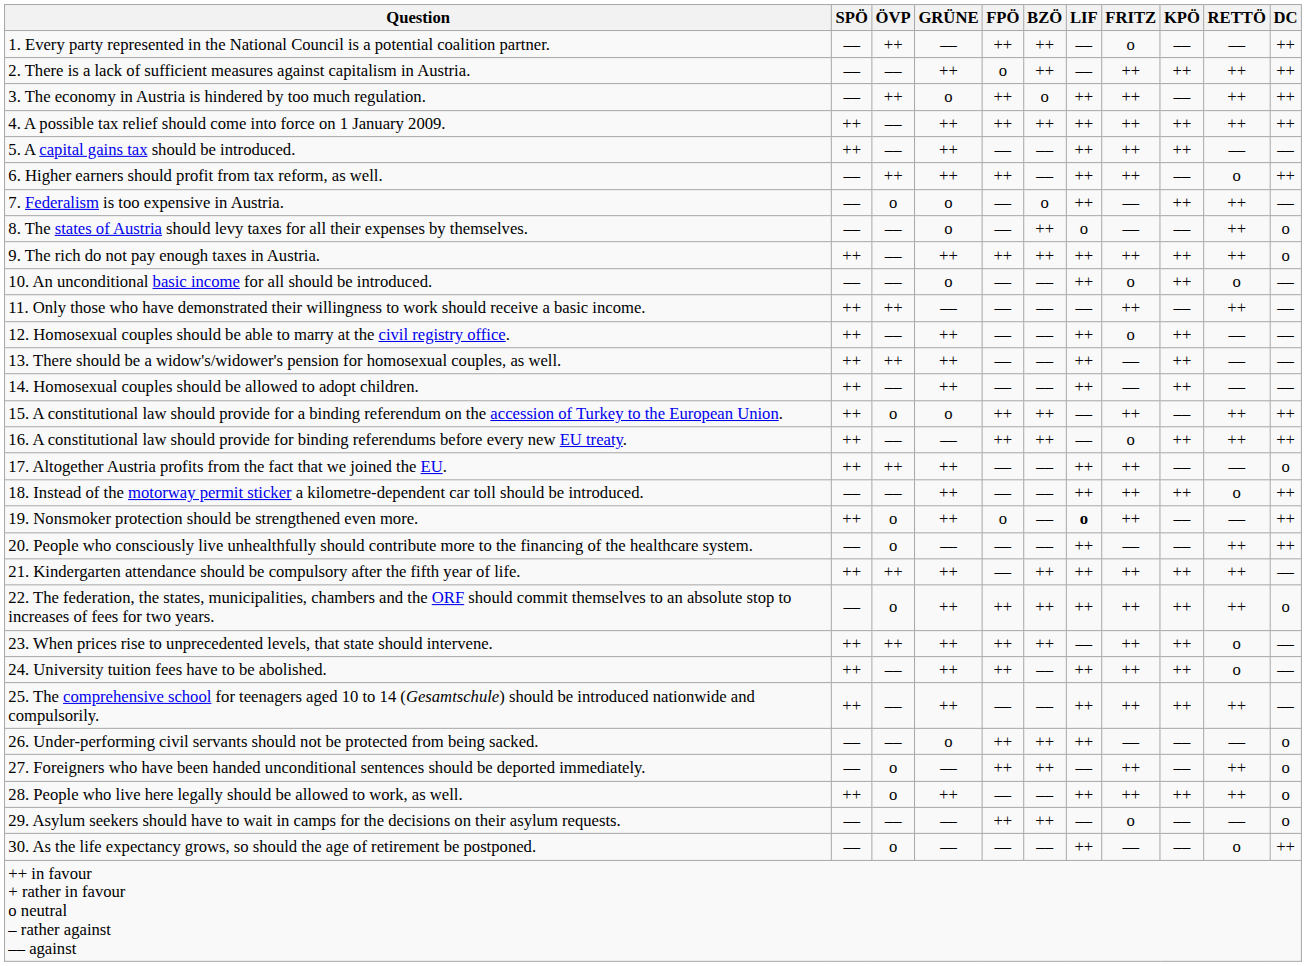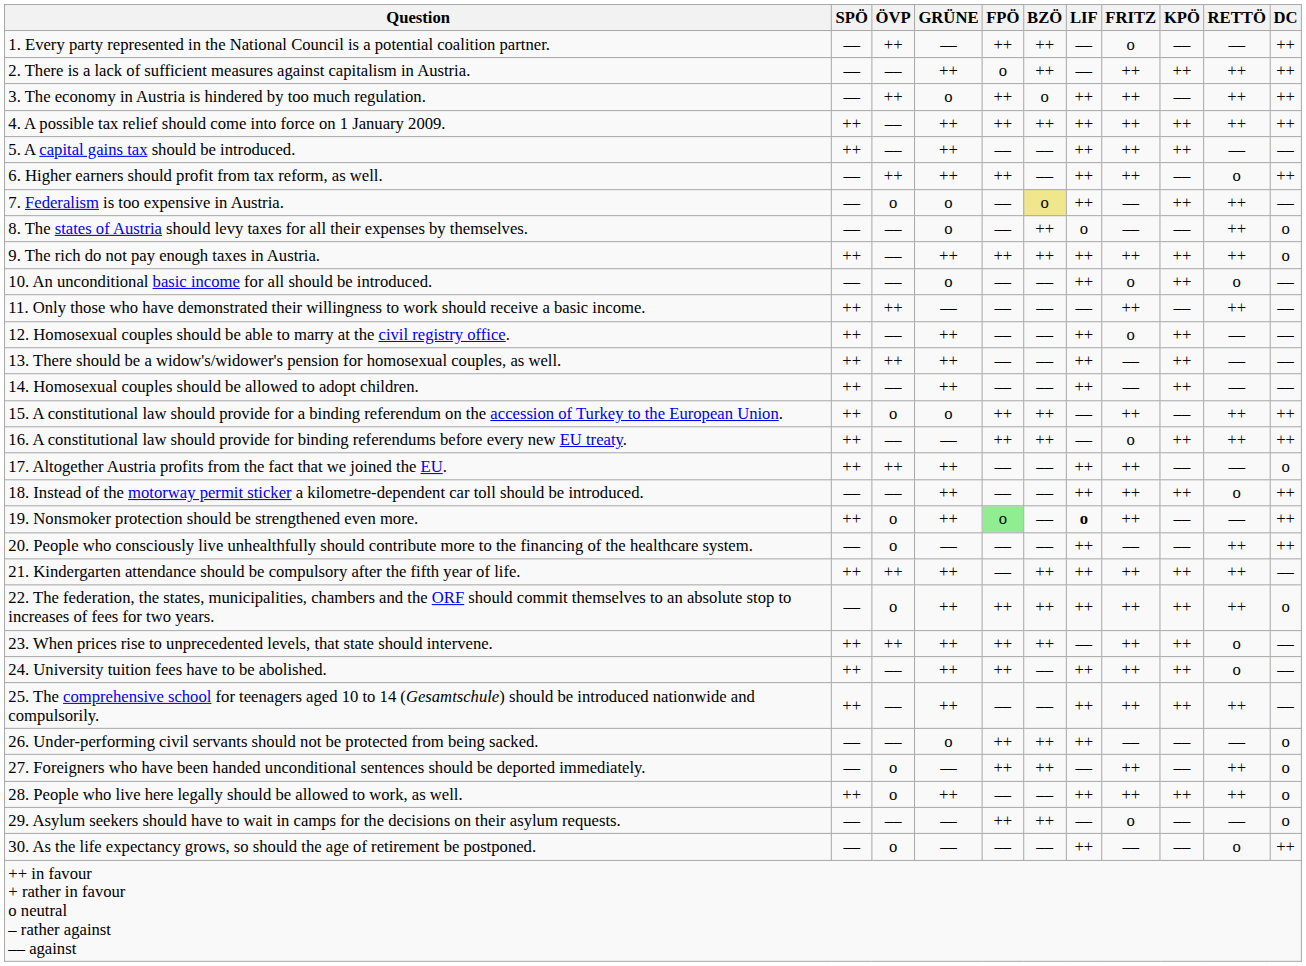(1045, 202) no background -> (1045, 202) khaki background
(1003, 519) no background -> (1003, 519) lightgreen background
